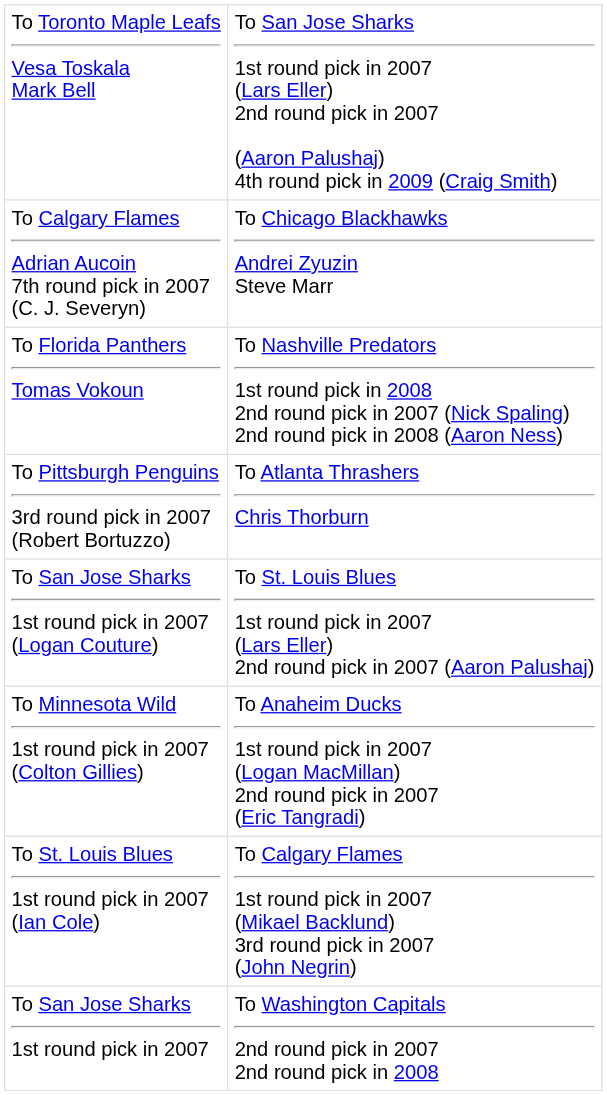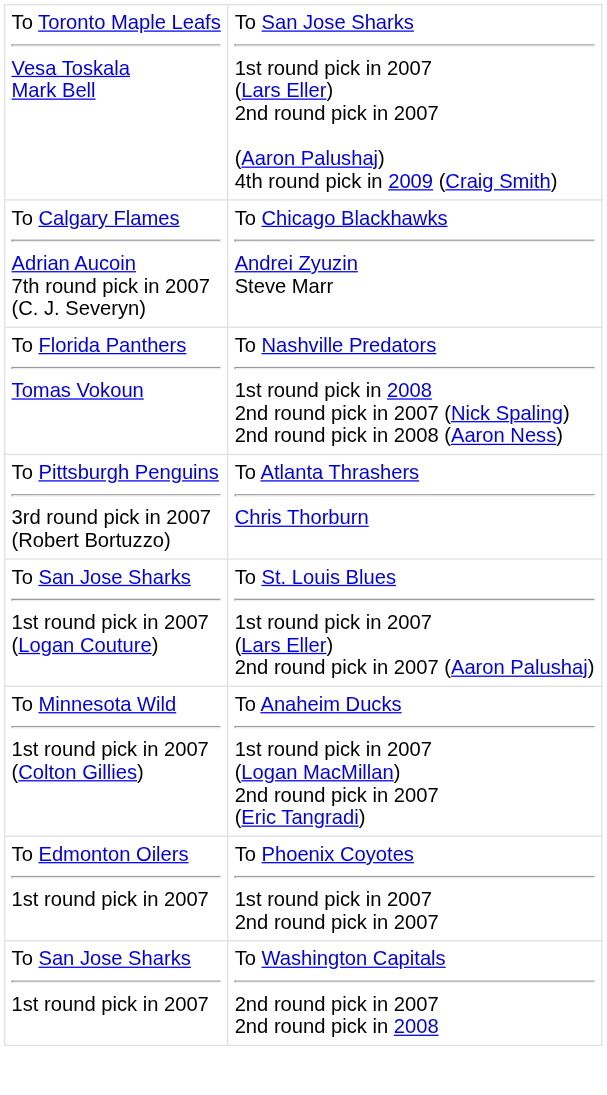- row: (116, 888)
+ row: (116, 877)
